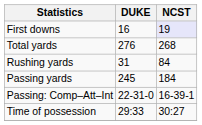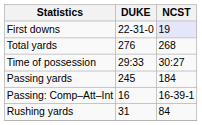(124, 29) 16 -> (136, 29) 22-31-0
rows swapped: (40, 62) <-> (51, 112)
(136, 95) 22-31-0 -> (124, 95) 16
